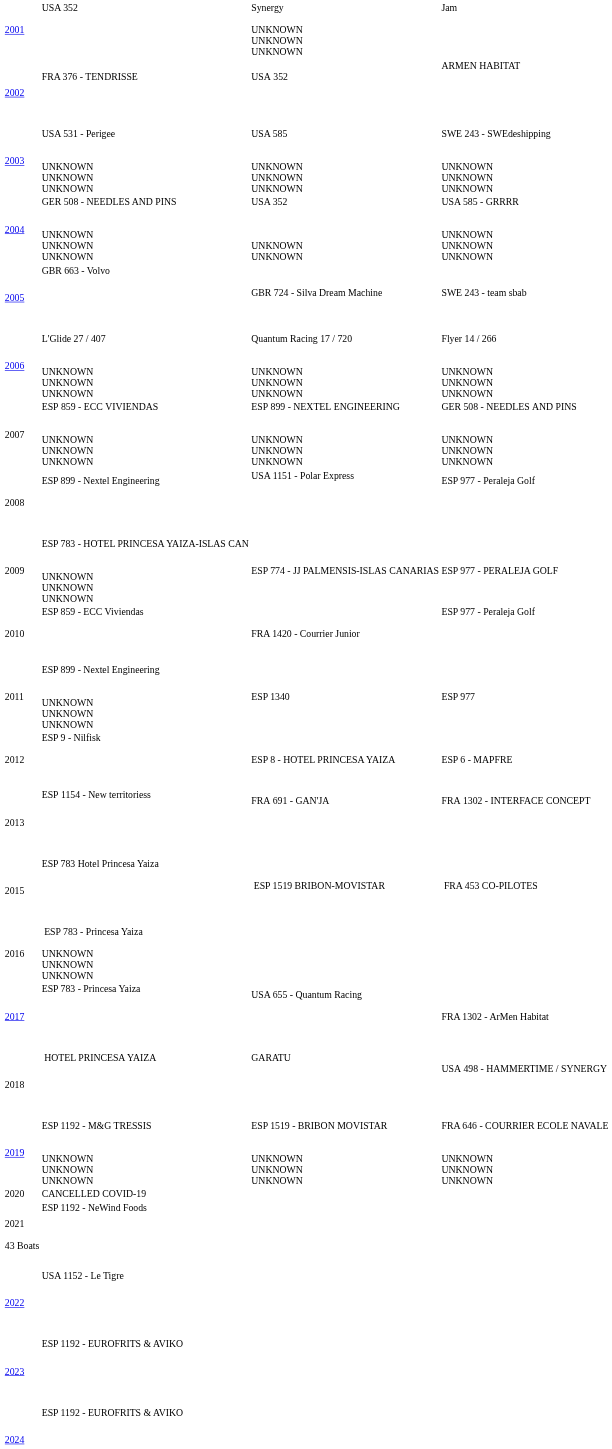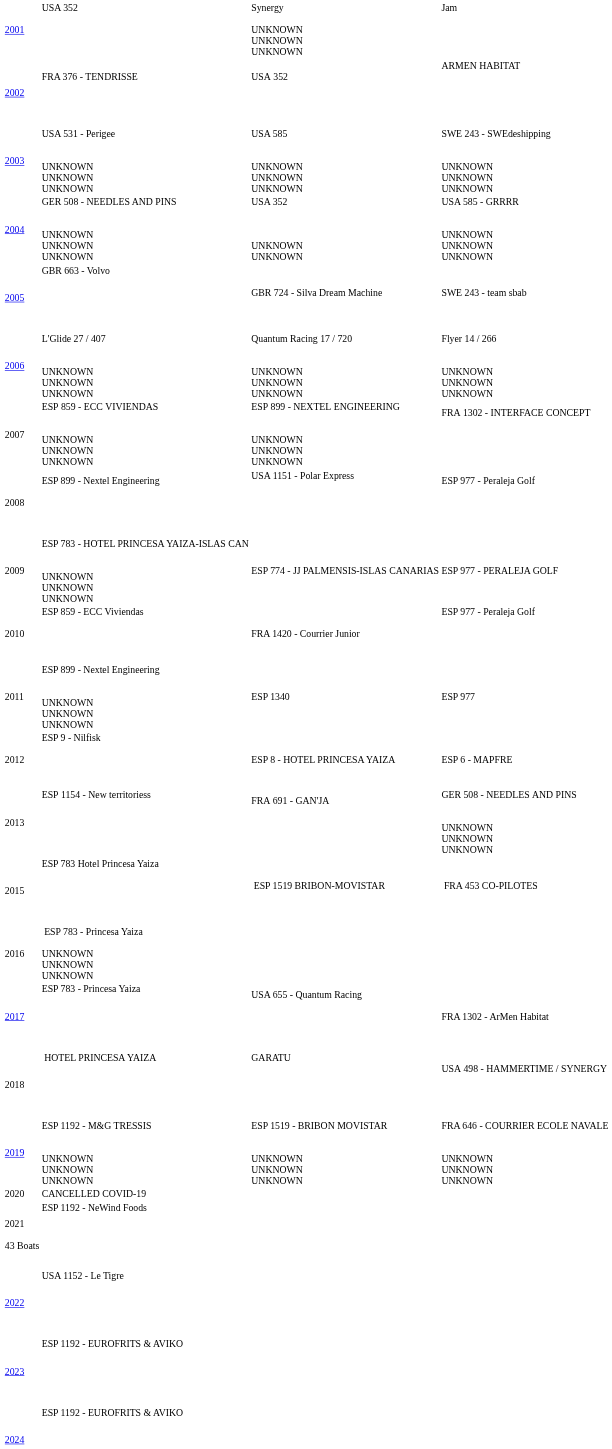(509, 434) GER 508 - NEEDLES AND PINS UNKNOWN UNKNOWN UNKNOWN -> (516, 412) FRA 1302 - INTERFACE CONCEPT
(516, 800) FRA 1302 - INTERFACE CONCEPT -> (509, 822) GER 508 - NEEDLES AND PINS UNKNOWN UNKNOWN UNKNOWN
